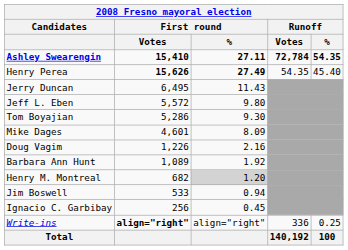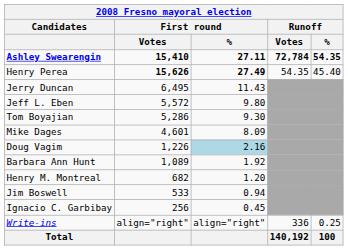(254, 147) no background -> (254, 147) lightblue background
(254, 177) lightgrey background -> (254, 177) no background
(153, 222) bold -> (153, 222) normal
